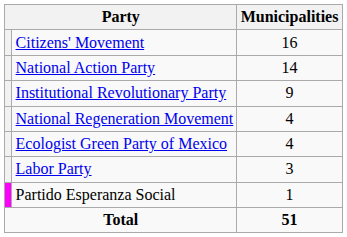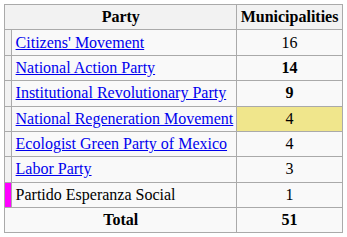(290, 67) normal -> (290, 67) bold
(290, 93) normal -> (290, 93) bold
(290, 118) no background -> (290, 118) khaki background
